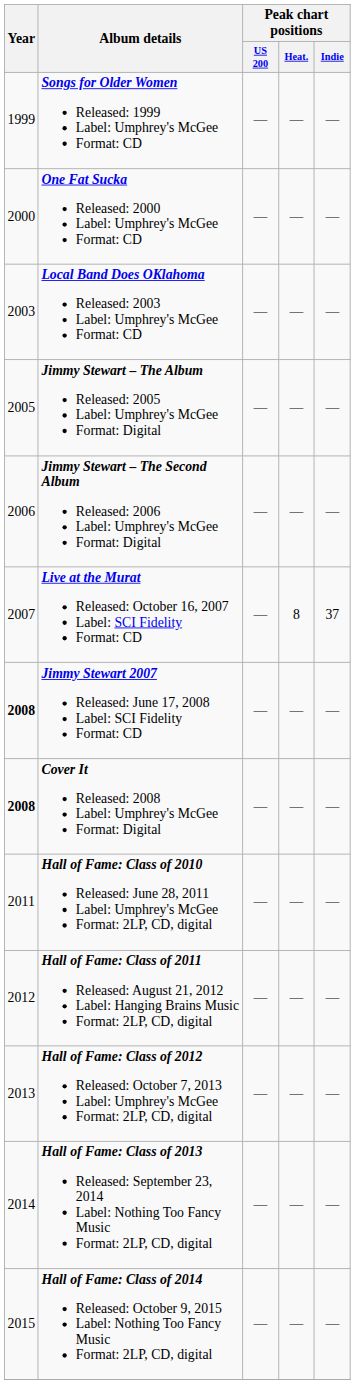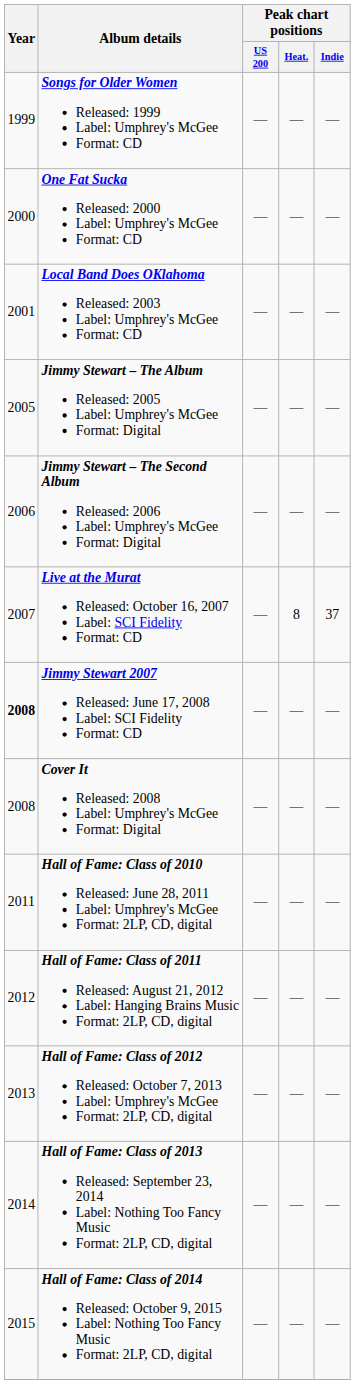(21, 312) 2003 -> (21, 312) 2001
(21, 806) bold -> (21, 806) normal
